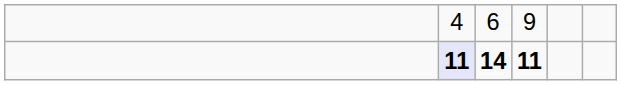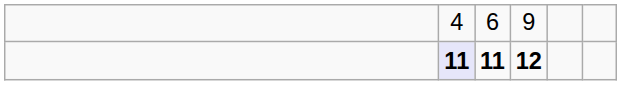(493, 60) 14 -> (493, 60) 11
(530, 60) 11 -> (529, 60) 12
